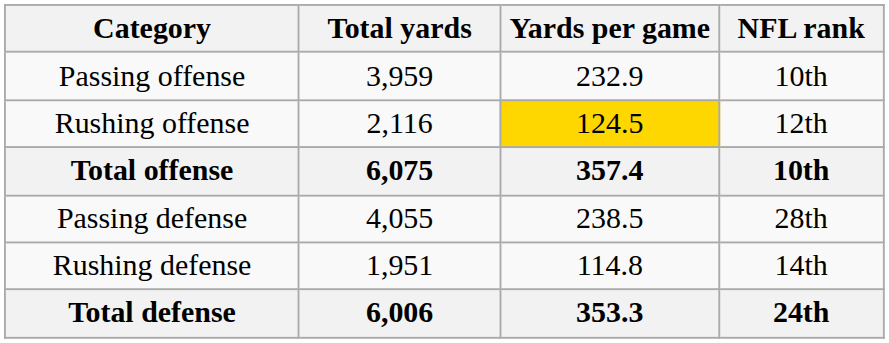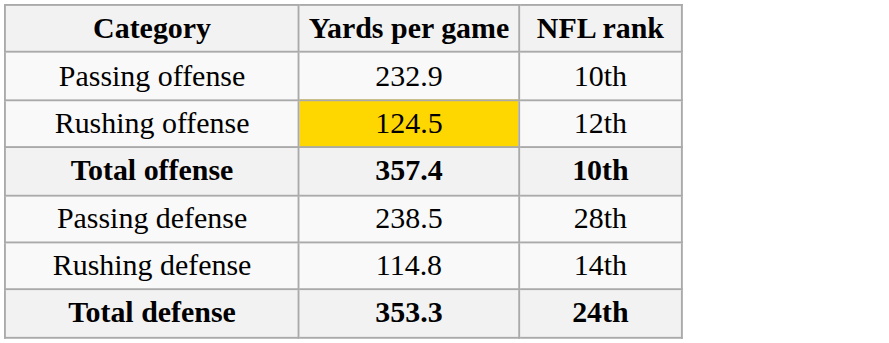- column: (400, 28)
